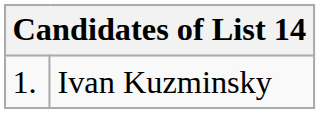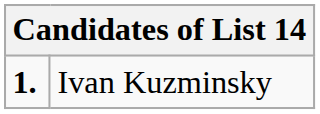(25, 81) normal -> (25, 81) bold
